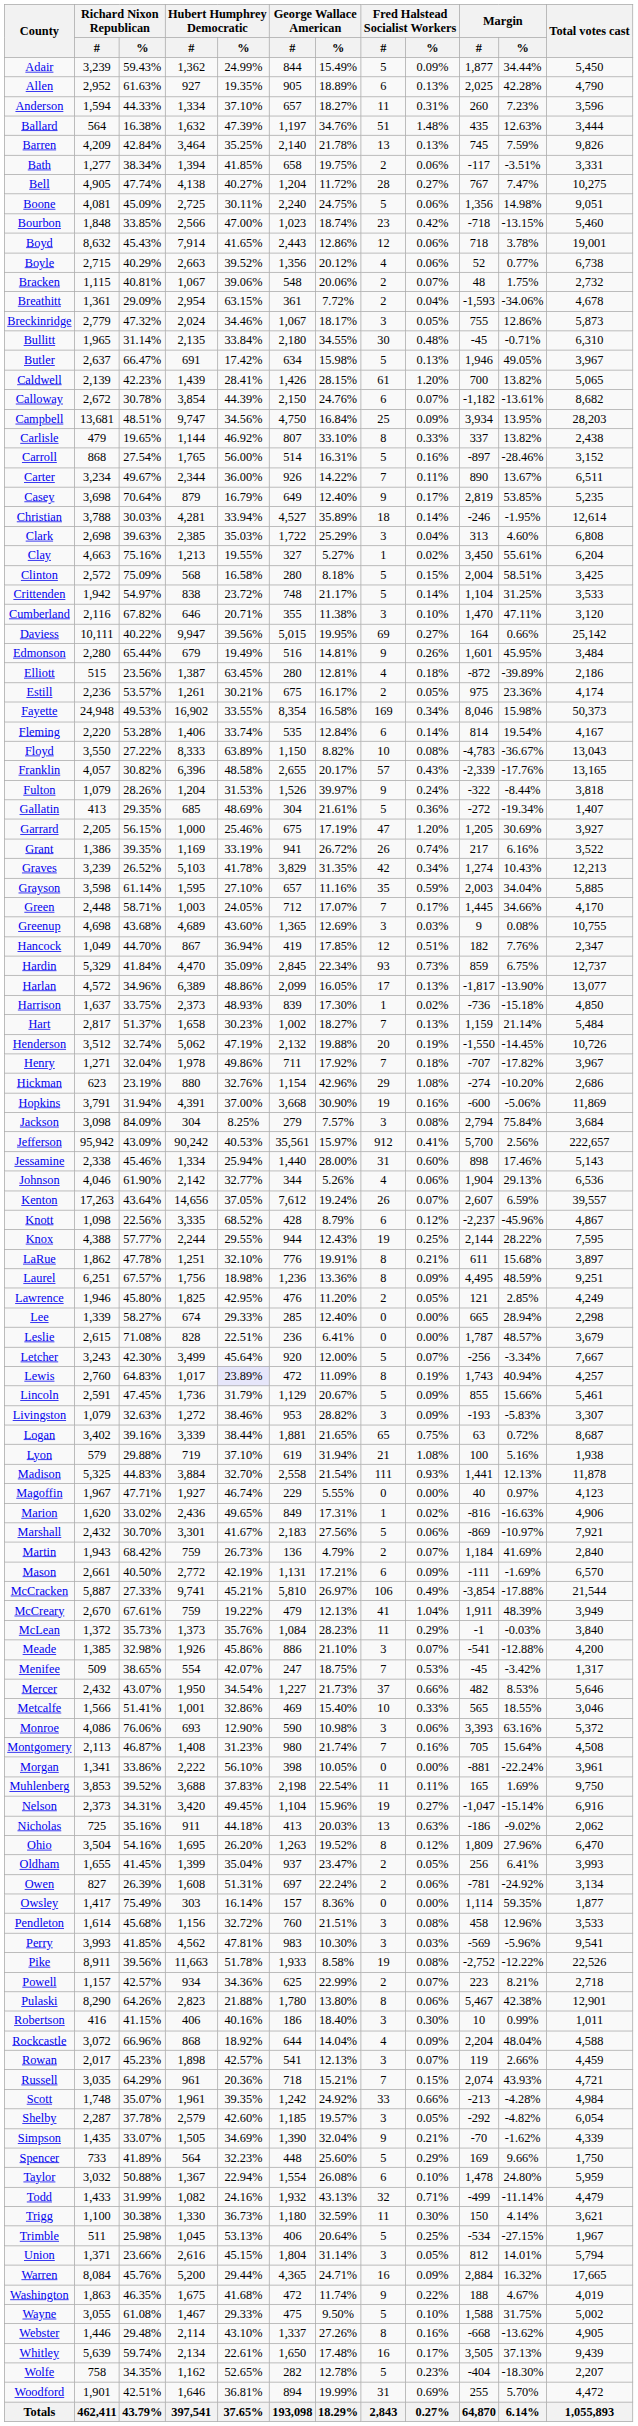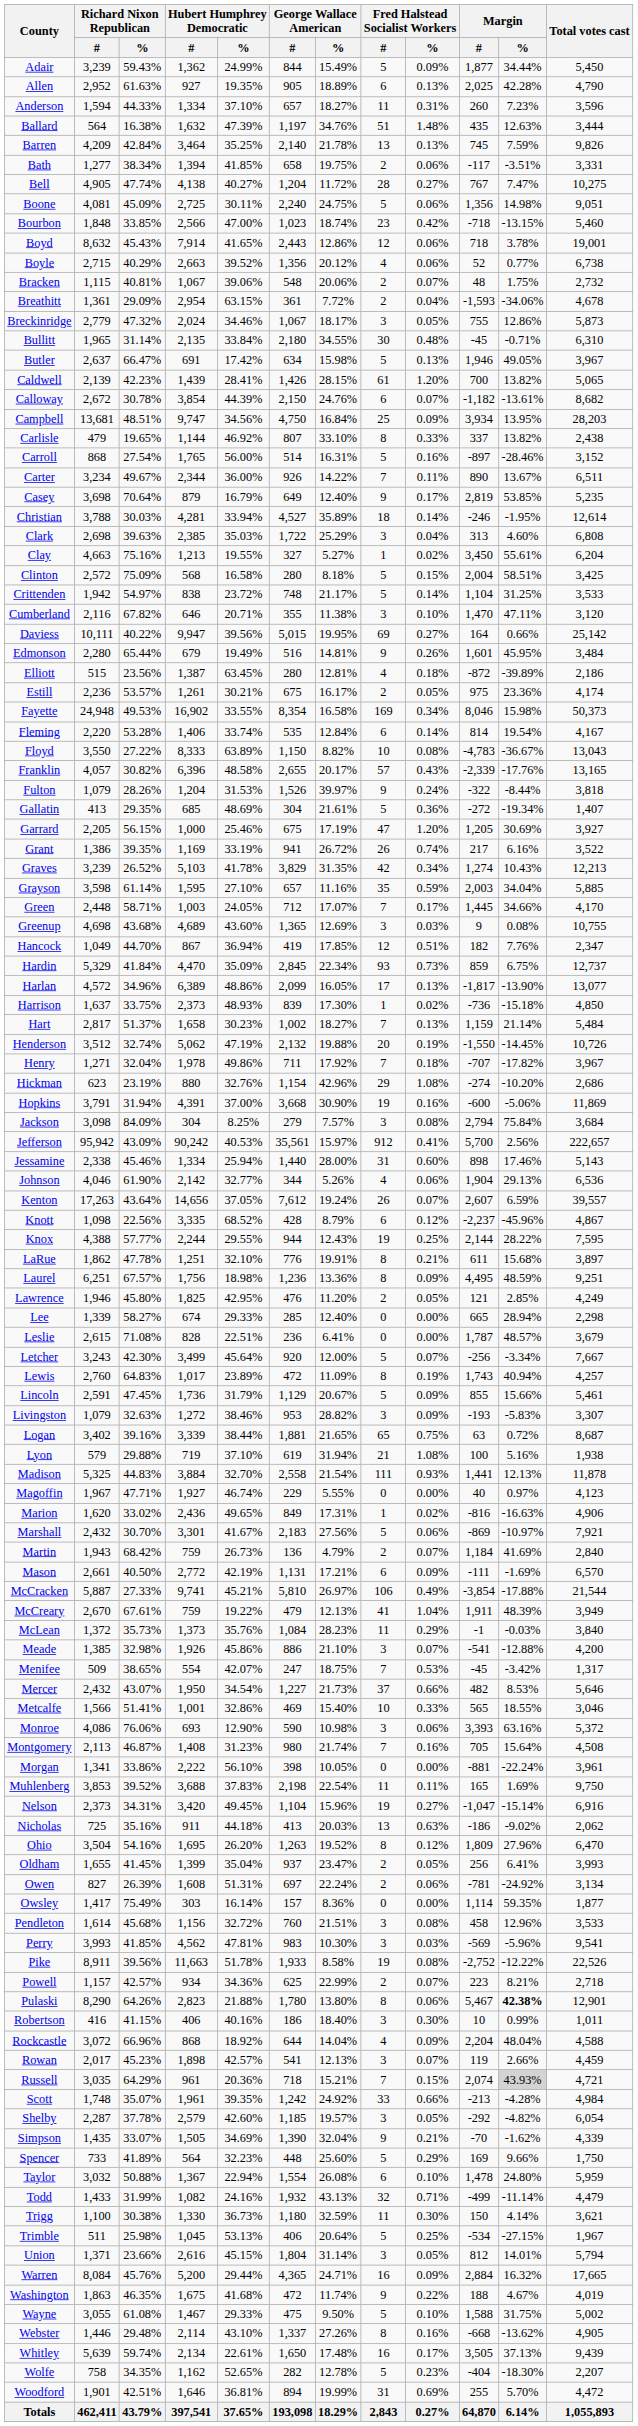(243, 1376) lavender background -> (243, 1376) no background
(523, 2001) normal -> (523, 2001) bold
(523, 2079) no background -> (523, 2079) lightgrey background
